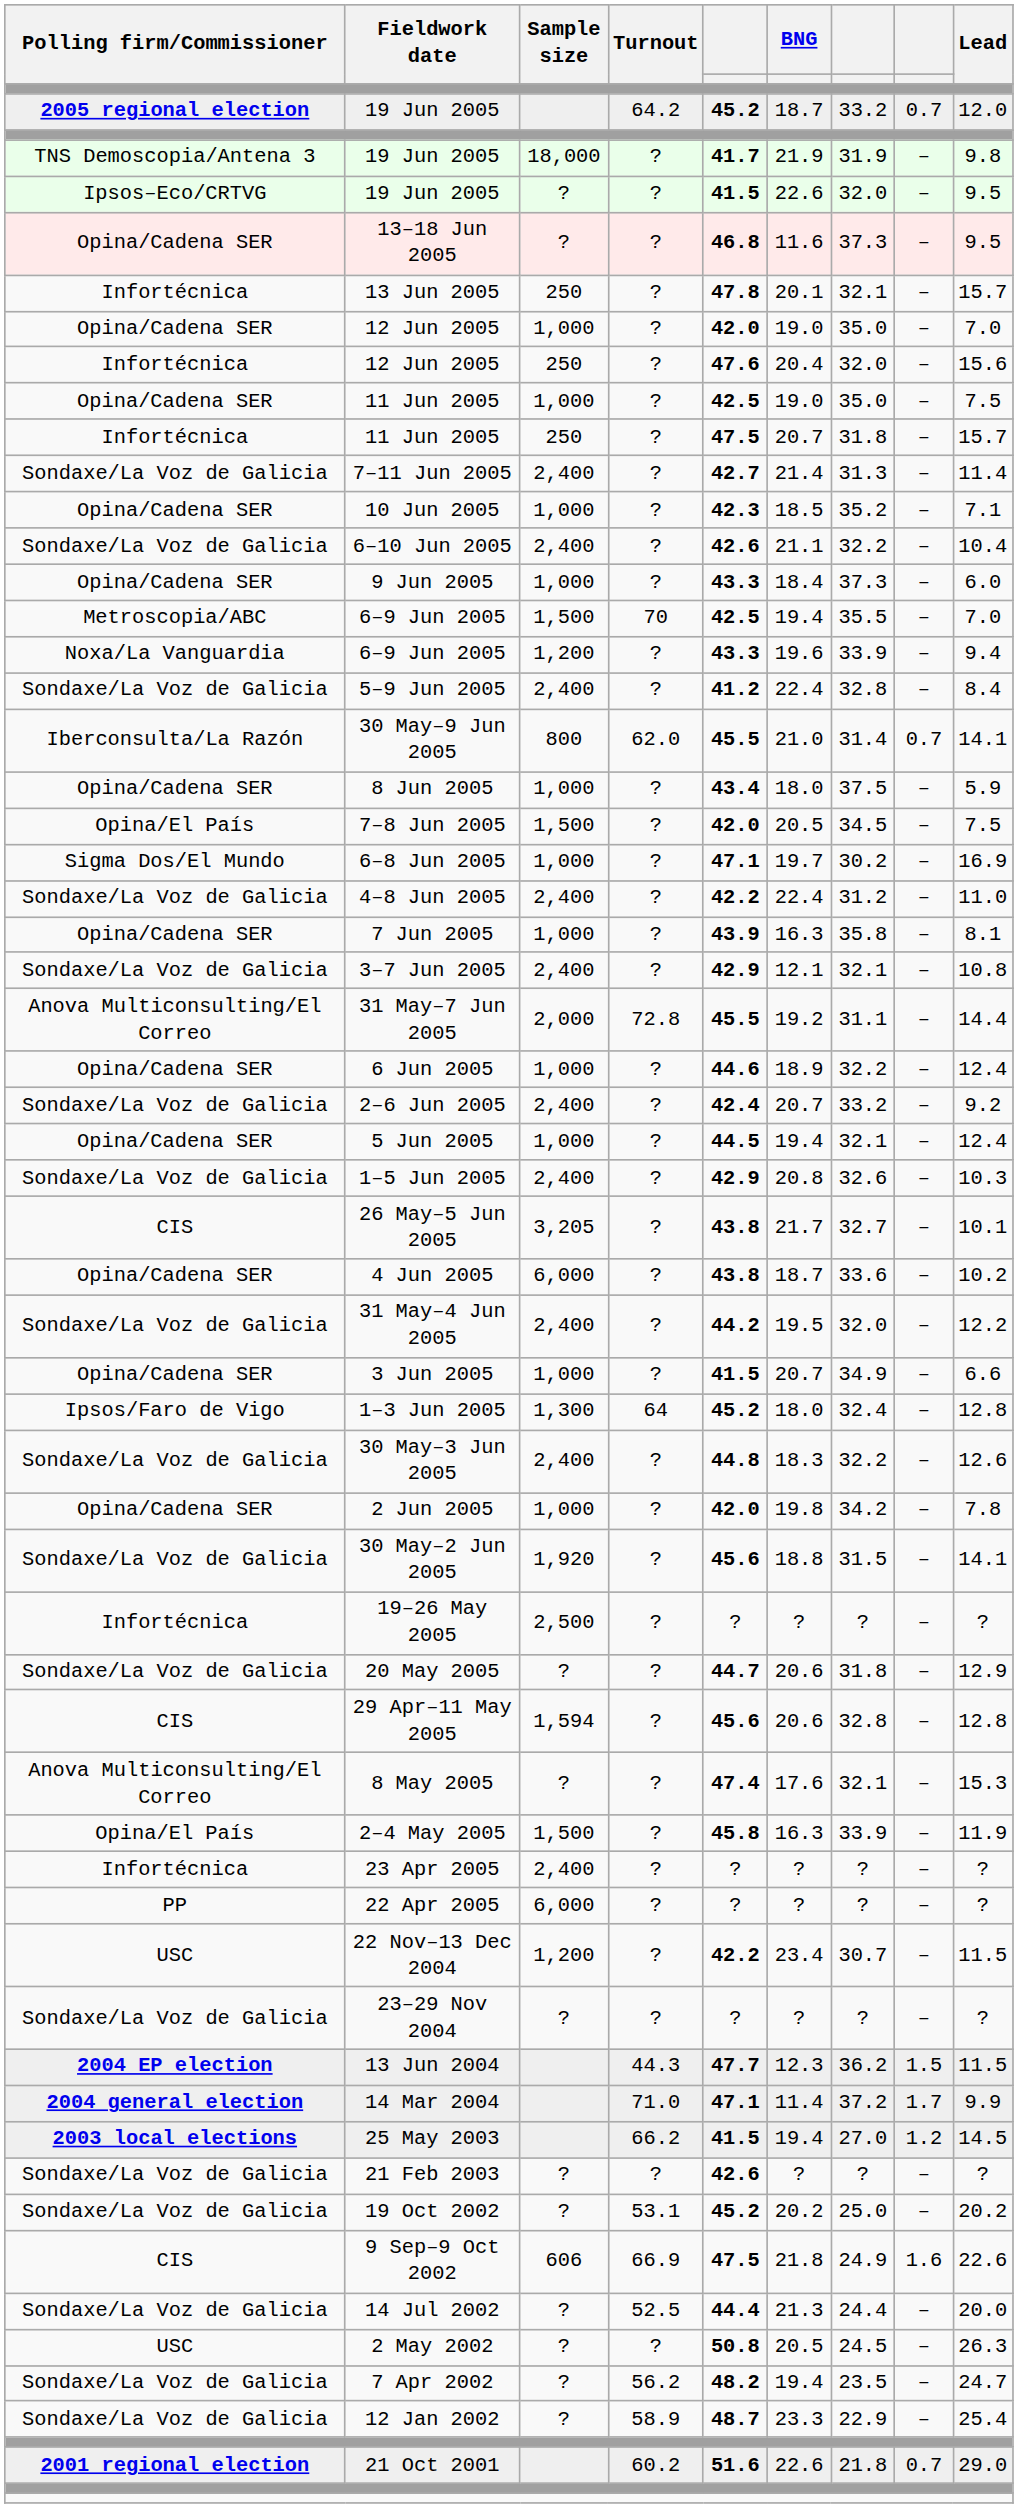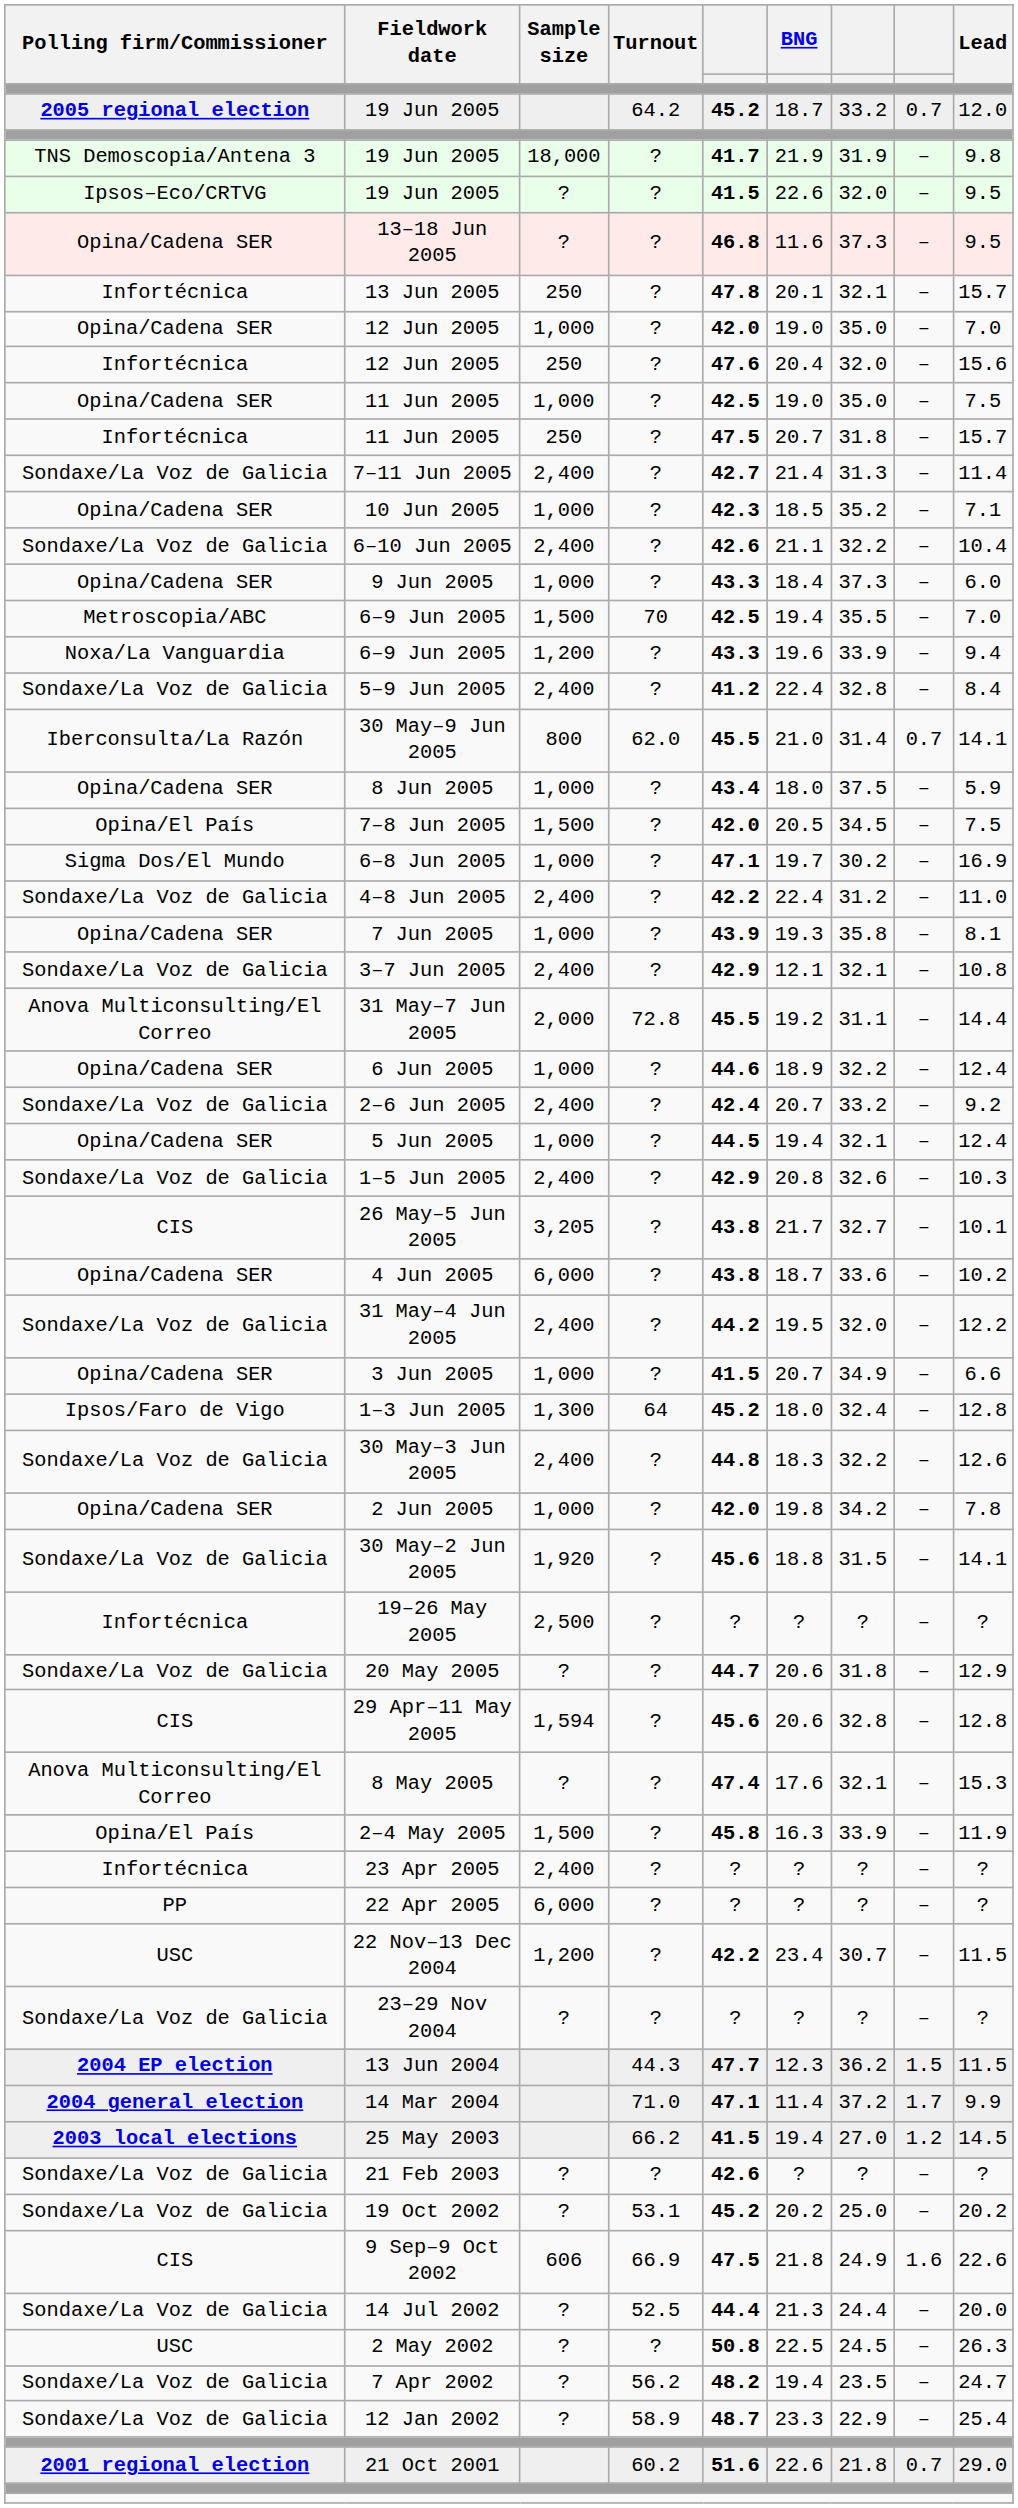(799, 935) 16.3 -> (799, 935) 19.3
(799, 2347) 20.5 -> (799, 2347) 22.5
